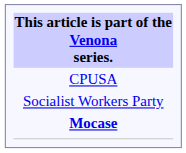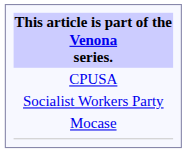(93, 123) bold -> (93, 123) normal
